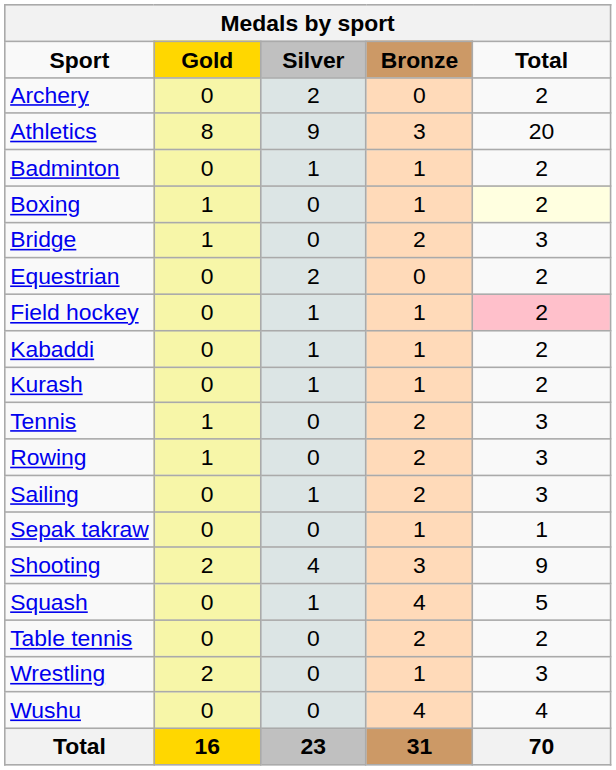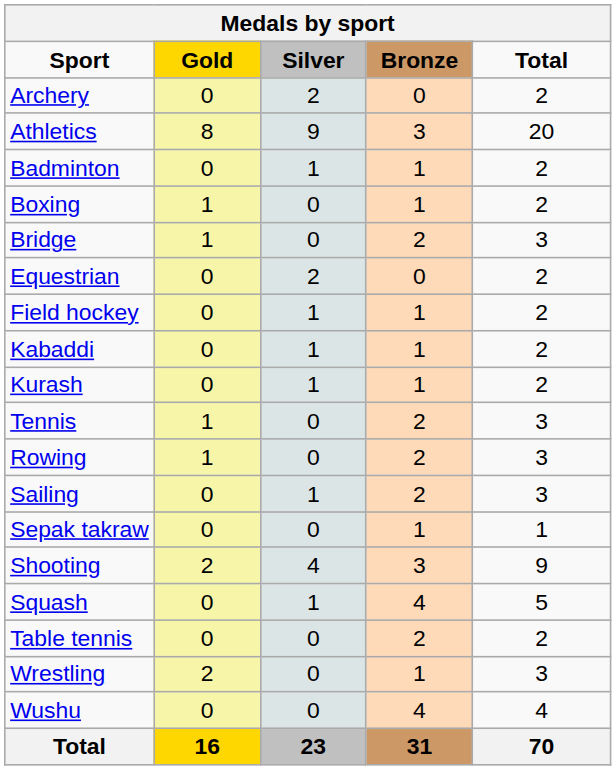(542, 204) lightyellow background -> (542, 204) no background
(542, 313) pink background -> (542, 313) no background
